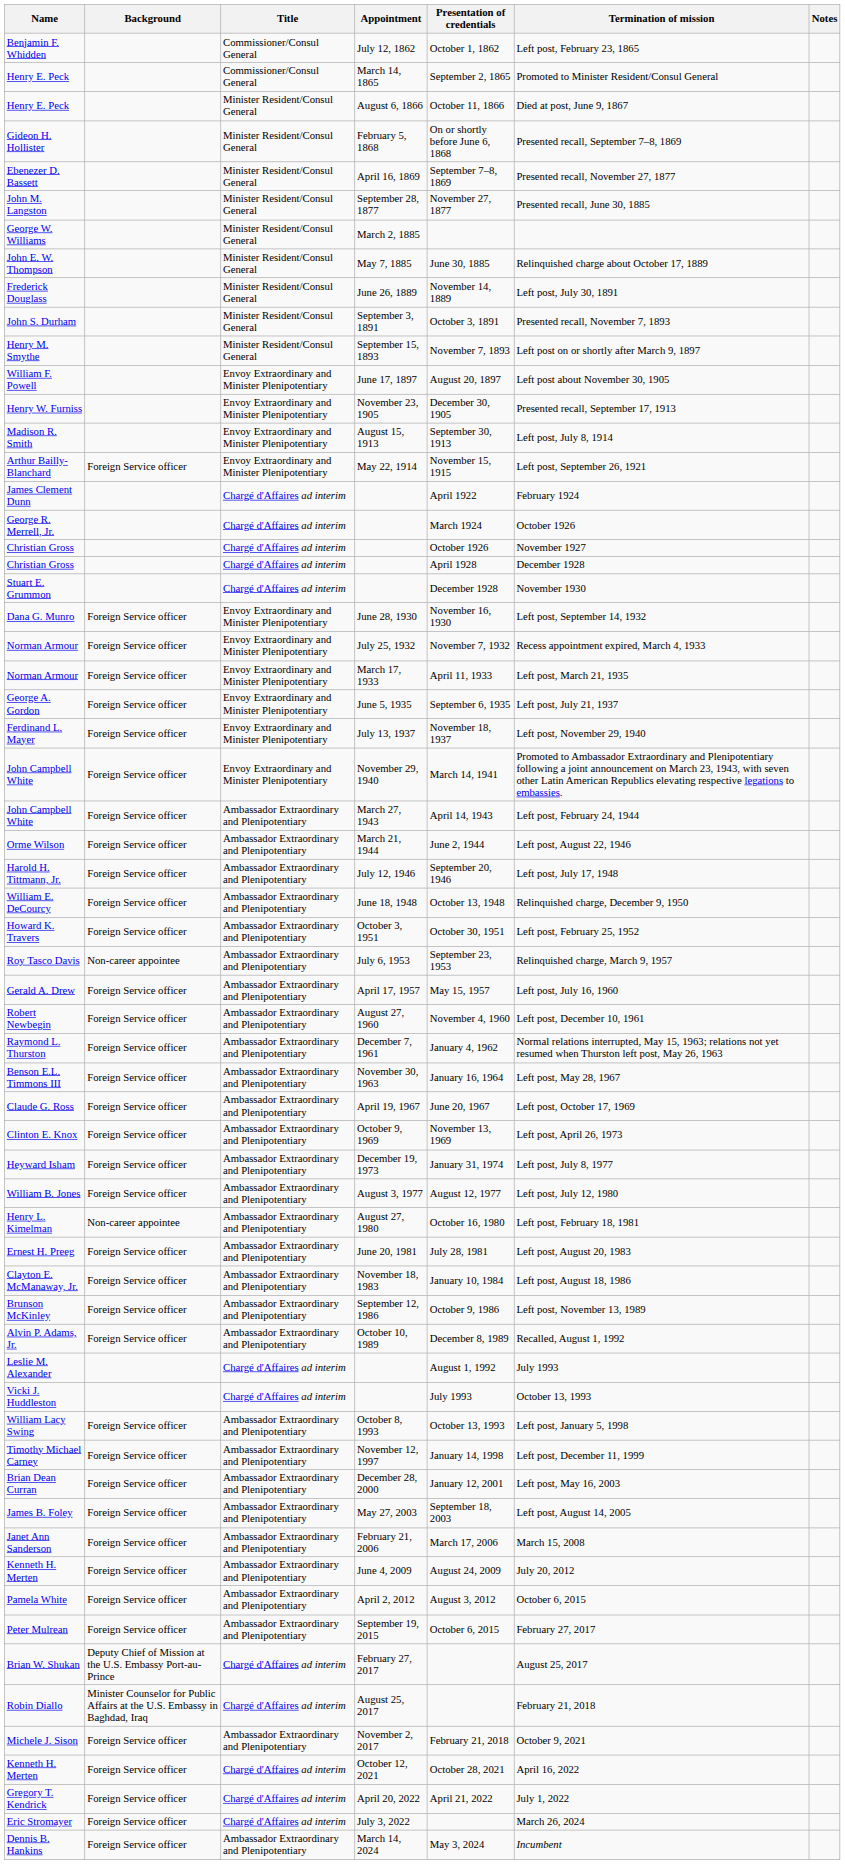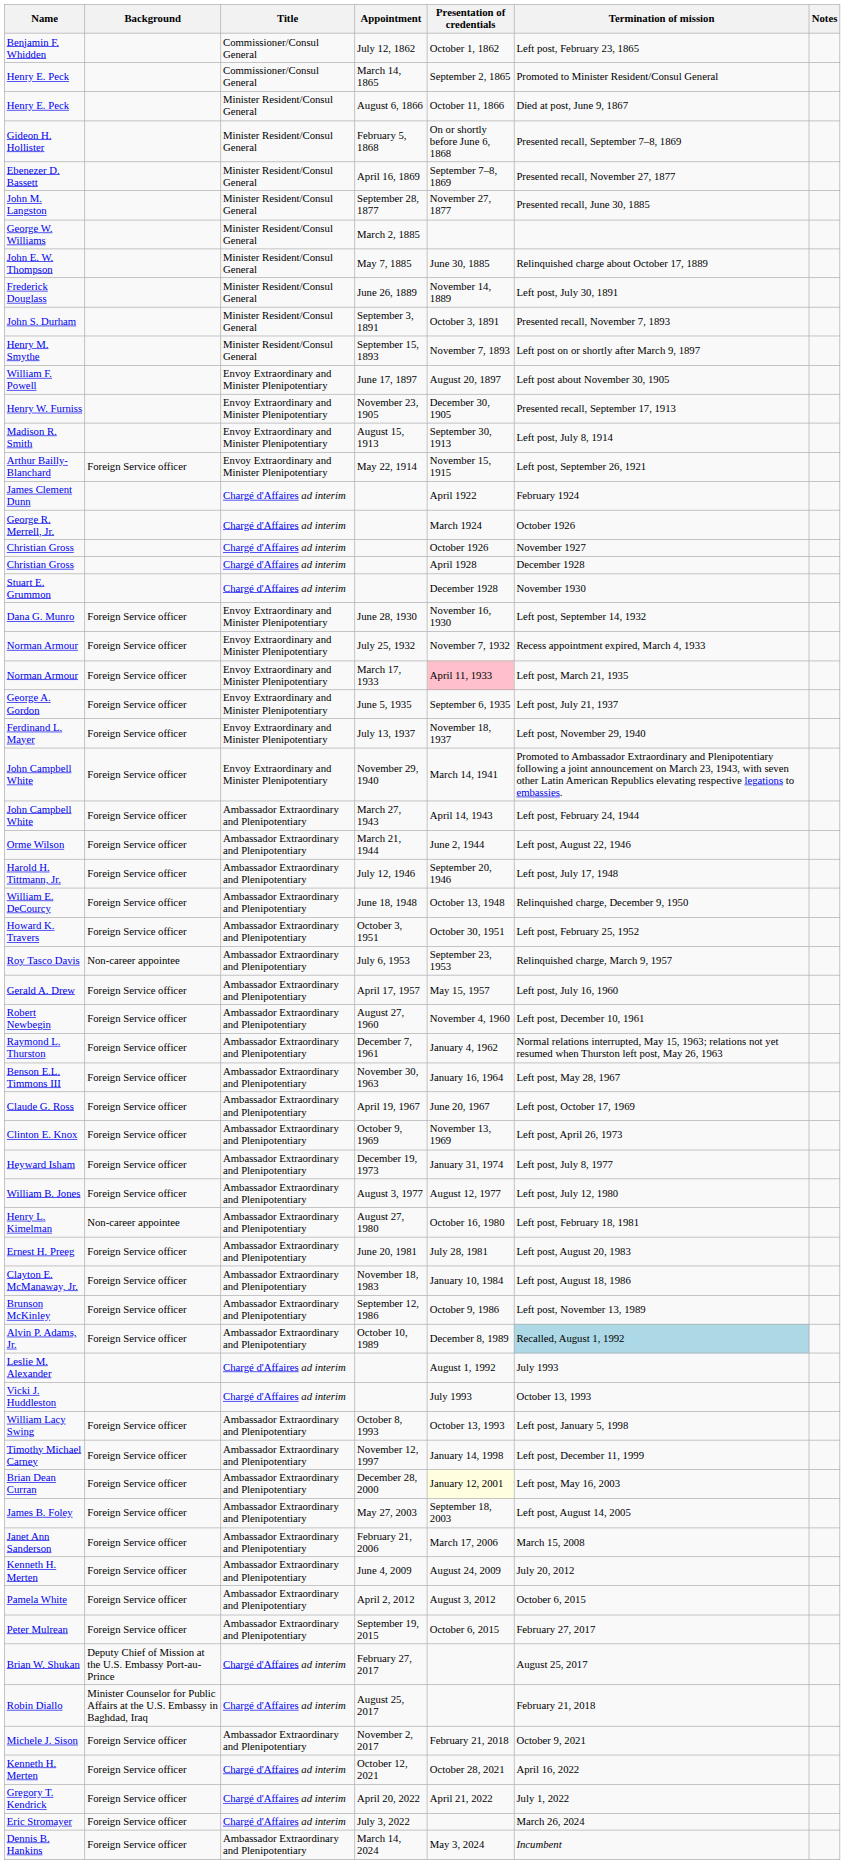(461, 675) no background -> (461, 675) pink background
(570, 1338) no background -> (570, 1338) lightblue background
(467, 1484) no background -> (467, 1484) lightyellow background
